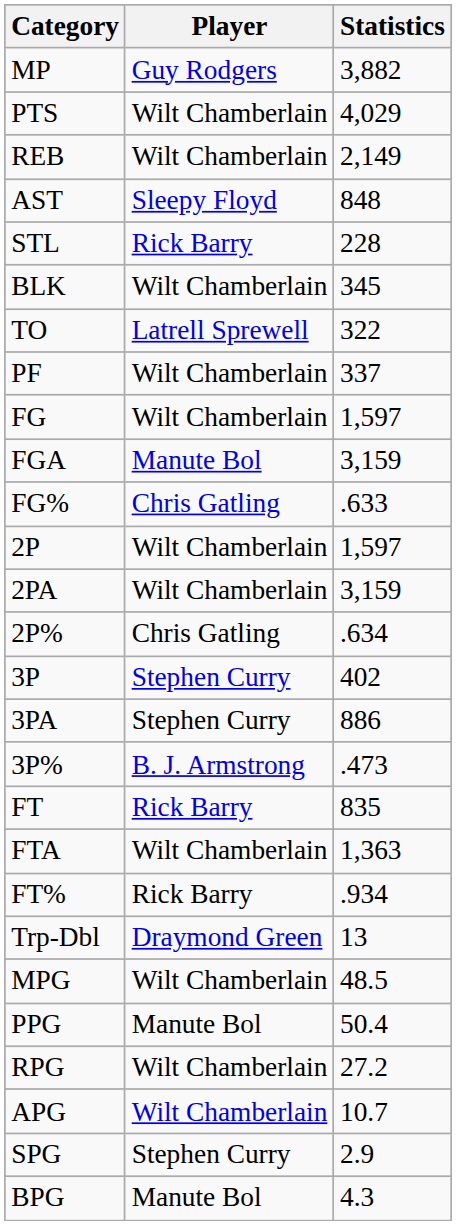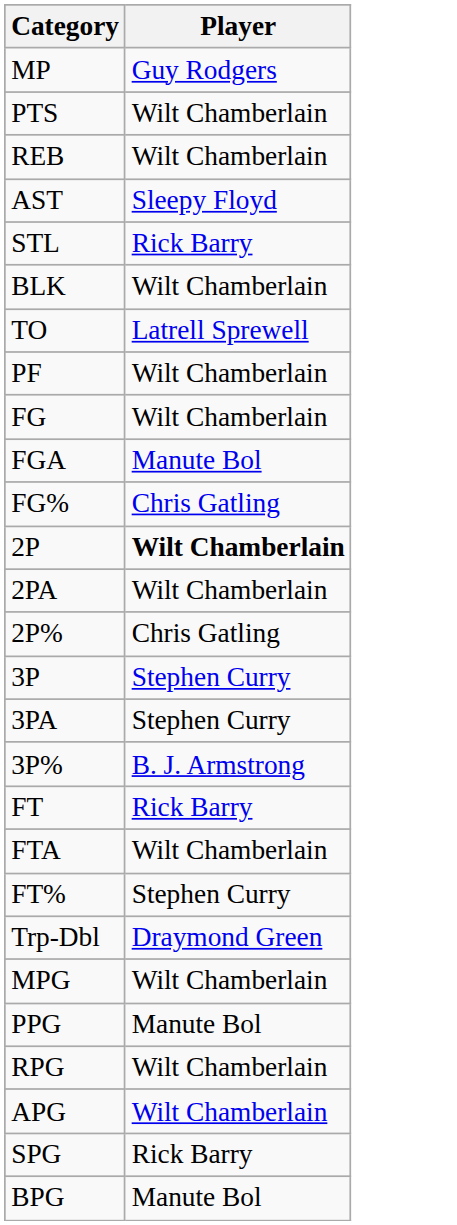- column: (392, 26)
(230, 546) normal -> (238, 546) bold
(192, 894) Rick Barry -> (211, 894) Stephen Curry
(211, 1154) Stephen Curry -> (192, 1154) Rick Barry
